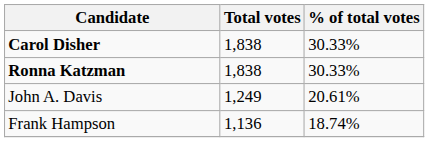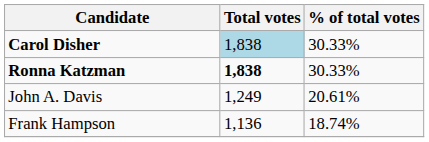(243, 44) no background -> (243, 44) lightblue background
(243, 70) normal -> (243, 70) bold
